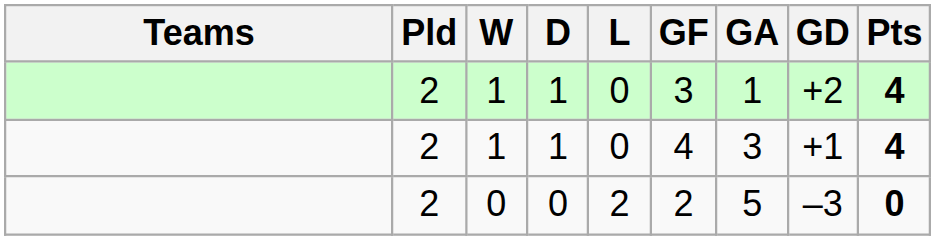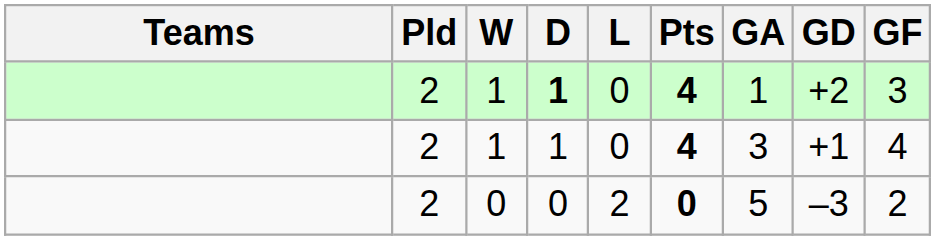columns swapped: (684, 33) <-> (894, 33)
(558, 90) normal -> (558, 90) bold
